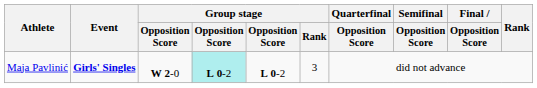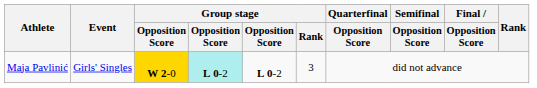(104, 67) bold -> (103, 67) normal
(165, 74) no background -> (161, 74) gold background
